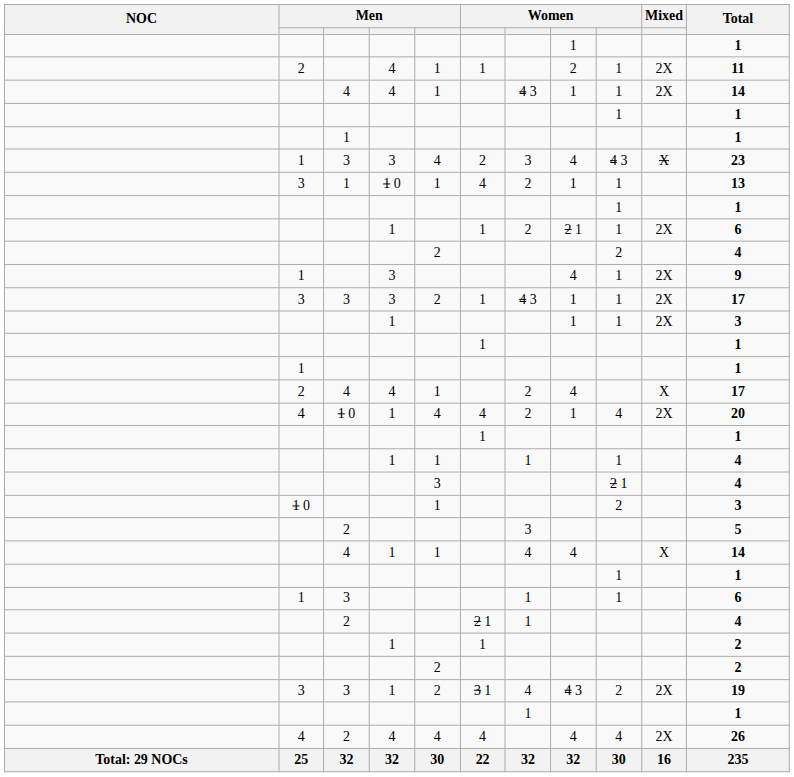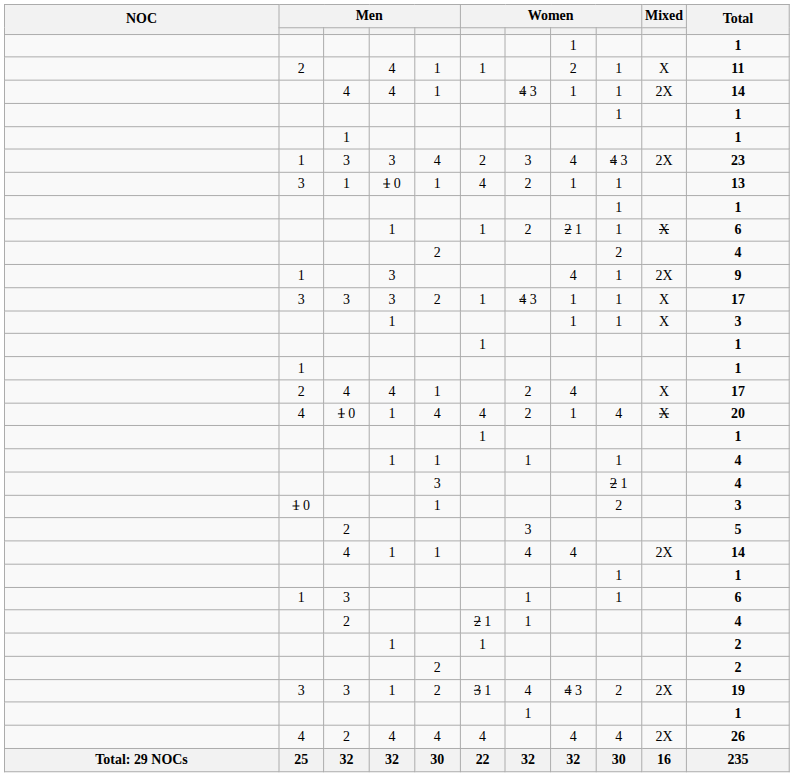(664, 69) 2X -> (664, 69) X
(664, 161) X -> (664, 161) 2X
(664, 230) 2X -> (664, 230) X
(664, 299) 2X -> (664, 299) X
(664, 322) 2X -> (664, 322) X
(664, 414) 2X -> (664, 414) X
(664, 552) X -> (664, 552) 2X
